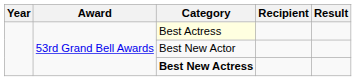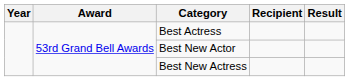(190, 31) lightyellow background -> (190, 31) no background
(206, 66) bold -> (203, 66) normal
